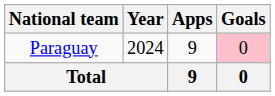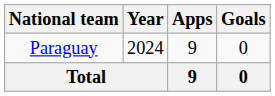(243, 47) pink background -> (243, 47) no background
